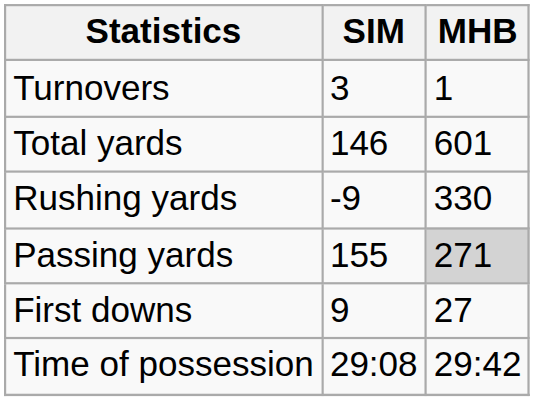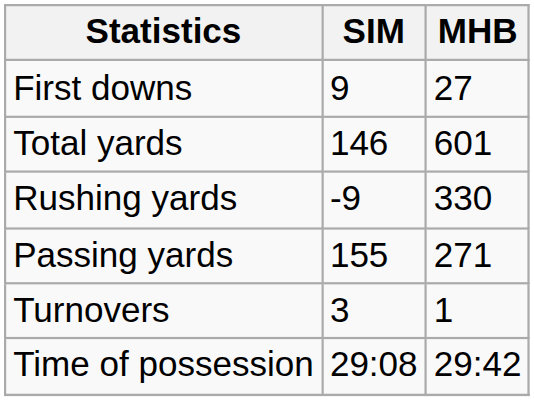rows swapped: (103, 310) <-> (91, 87)
(463, 254) lightgrey background -> (463, 254) no background
